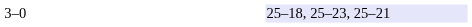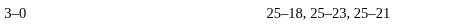(328, 13) lavender background -> (328, 13) no background
